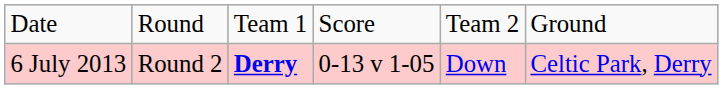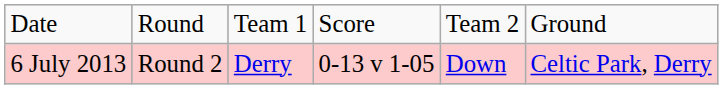(266, 63) bold -> (263, 63) normal
